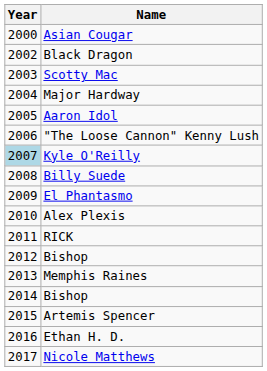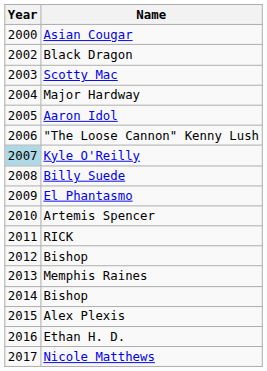(84, 216) Alex Plexis -> (99, 216) Artemis Spencer
(99, 316) Artemis Spencer -> (84, 316) Alex Plexis
